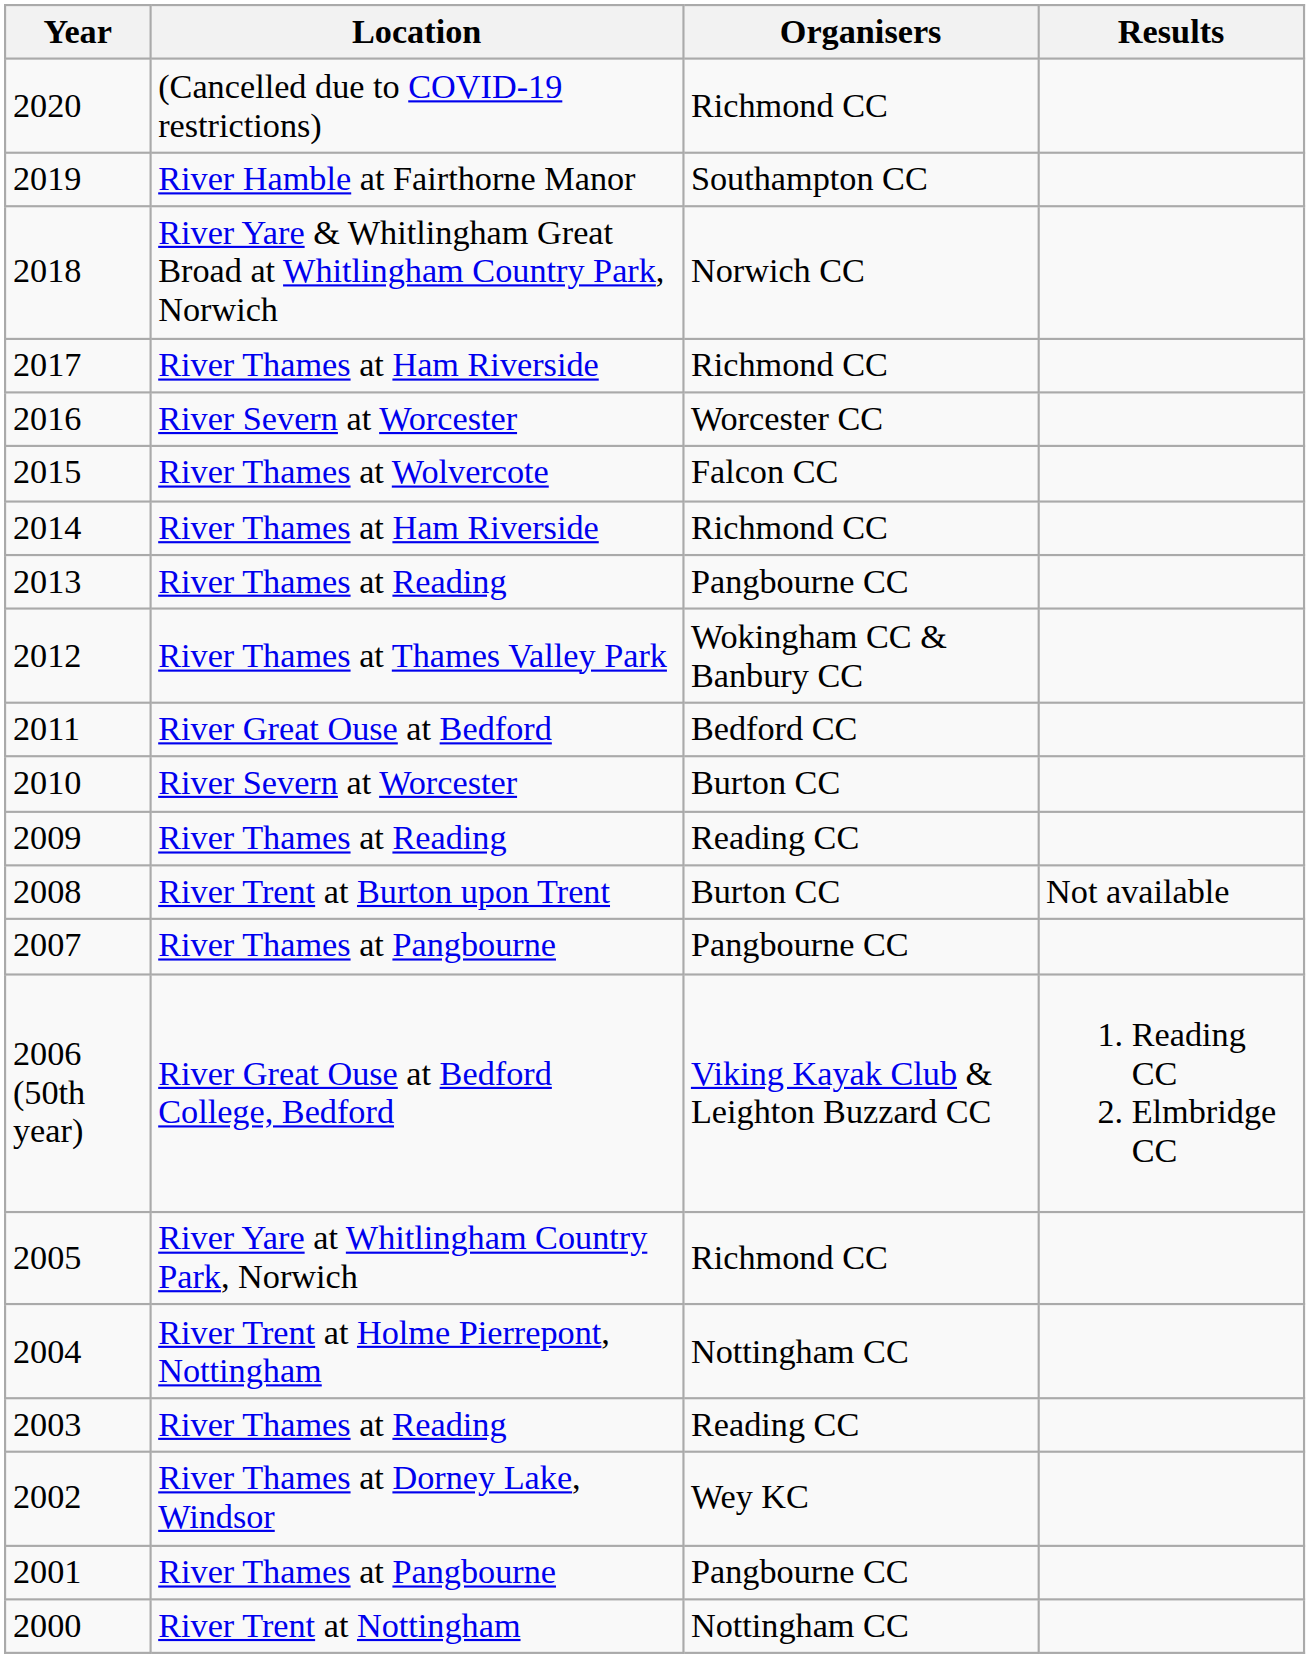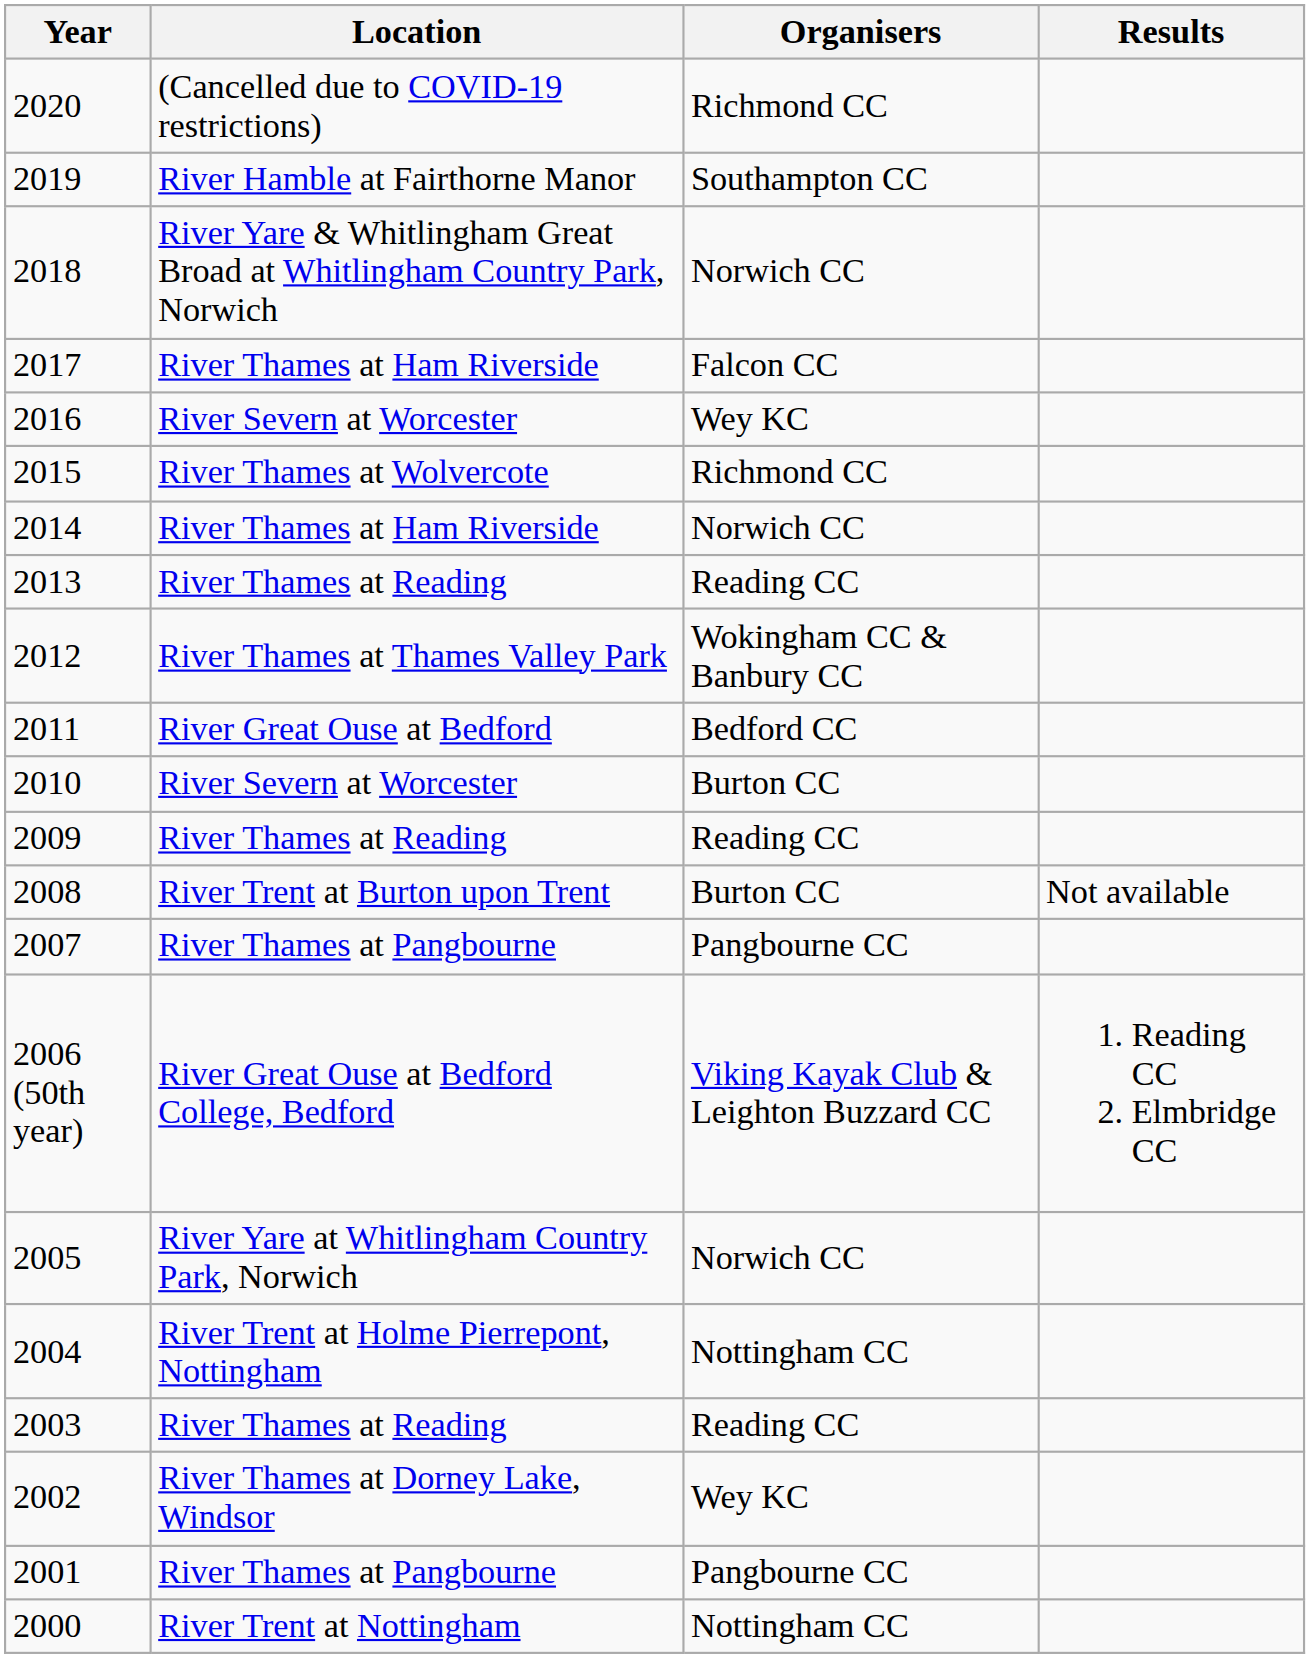(789, 364) Richmond CC -> (765, 364) Falcon CC
(787, 418) Worcester CC -> (750, 418) Wey KC
(765, 473) Falcon CC -> (789, 473) Richmond CC
(789, 527) Richmond CC -> (778, 527) Norwich CC
(800, 581) Pangbourne CC -> (775, 581) Reading CC
(789, 1257) Richmond CC -> (778, 1257) Norwich CC
